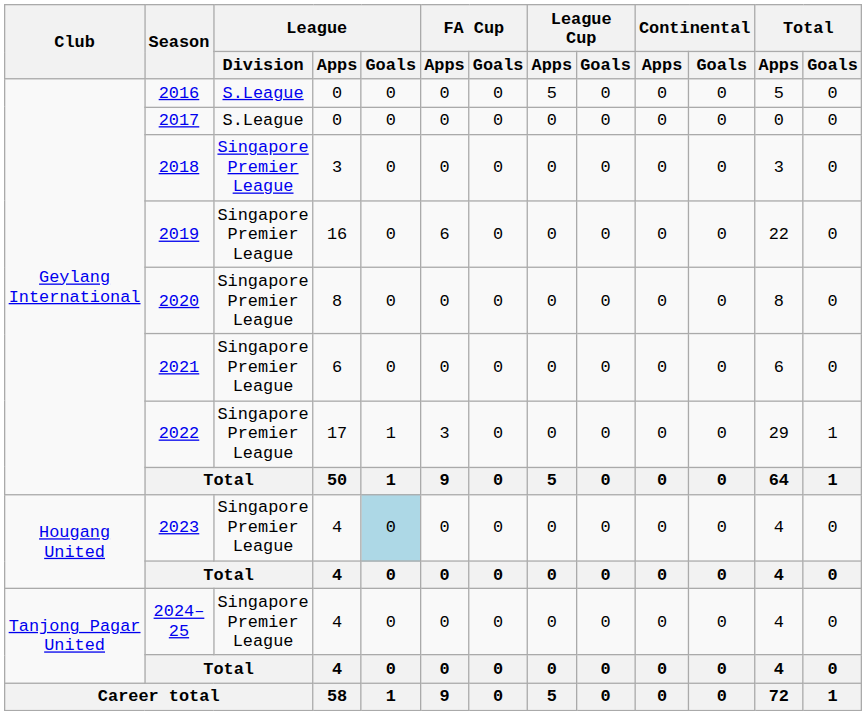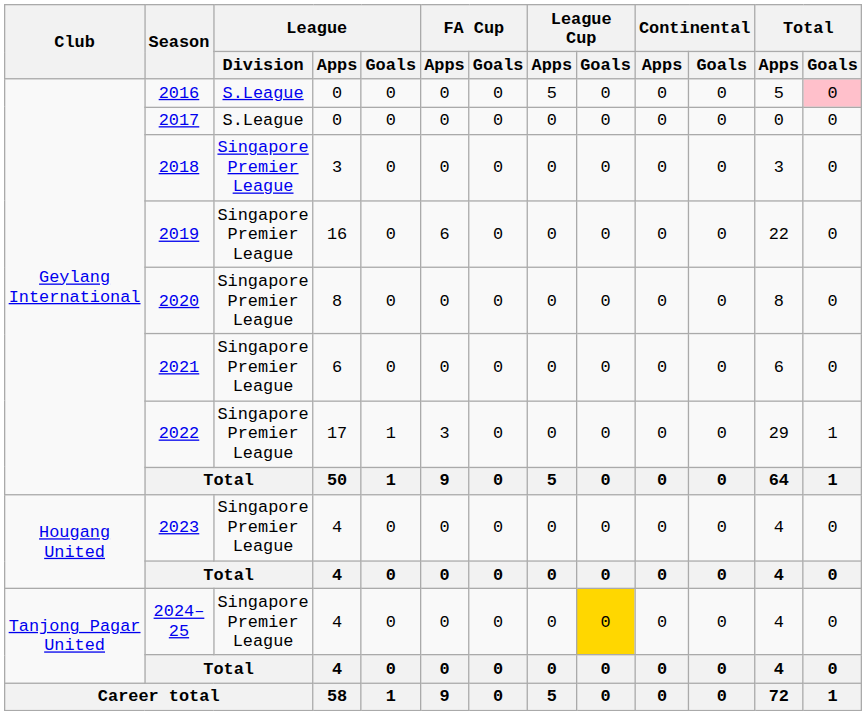(833, 93) no background -> (833, 93) pink background
(391, 528) lightblue background -> (391, 528) no background
(606, 622) no background -> (606, 622) gold background
